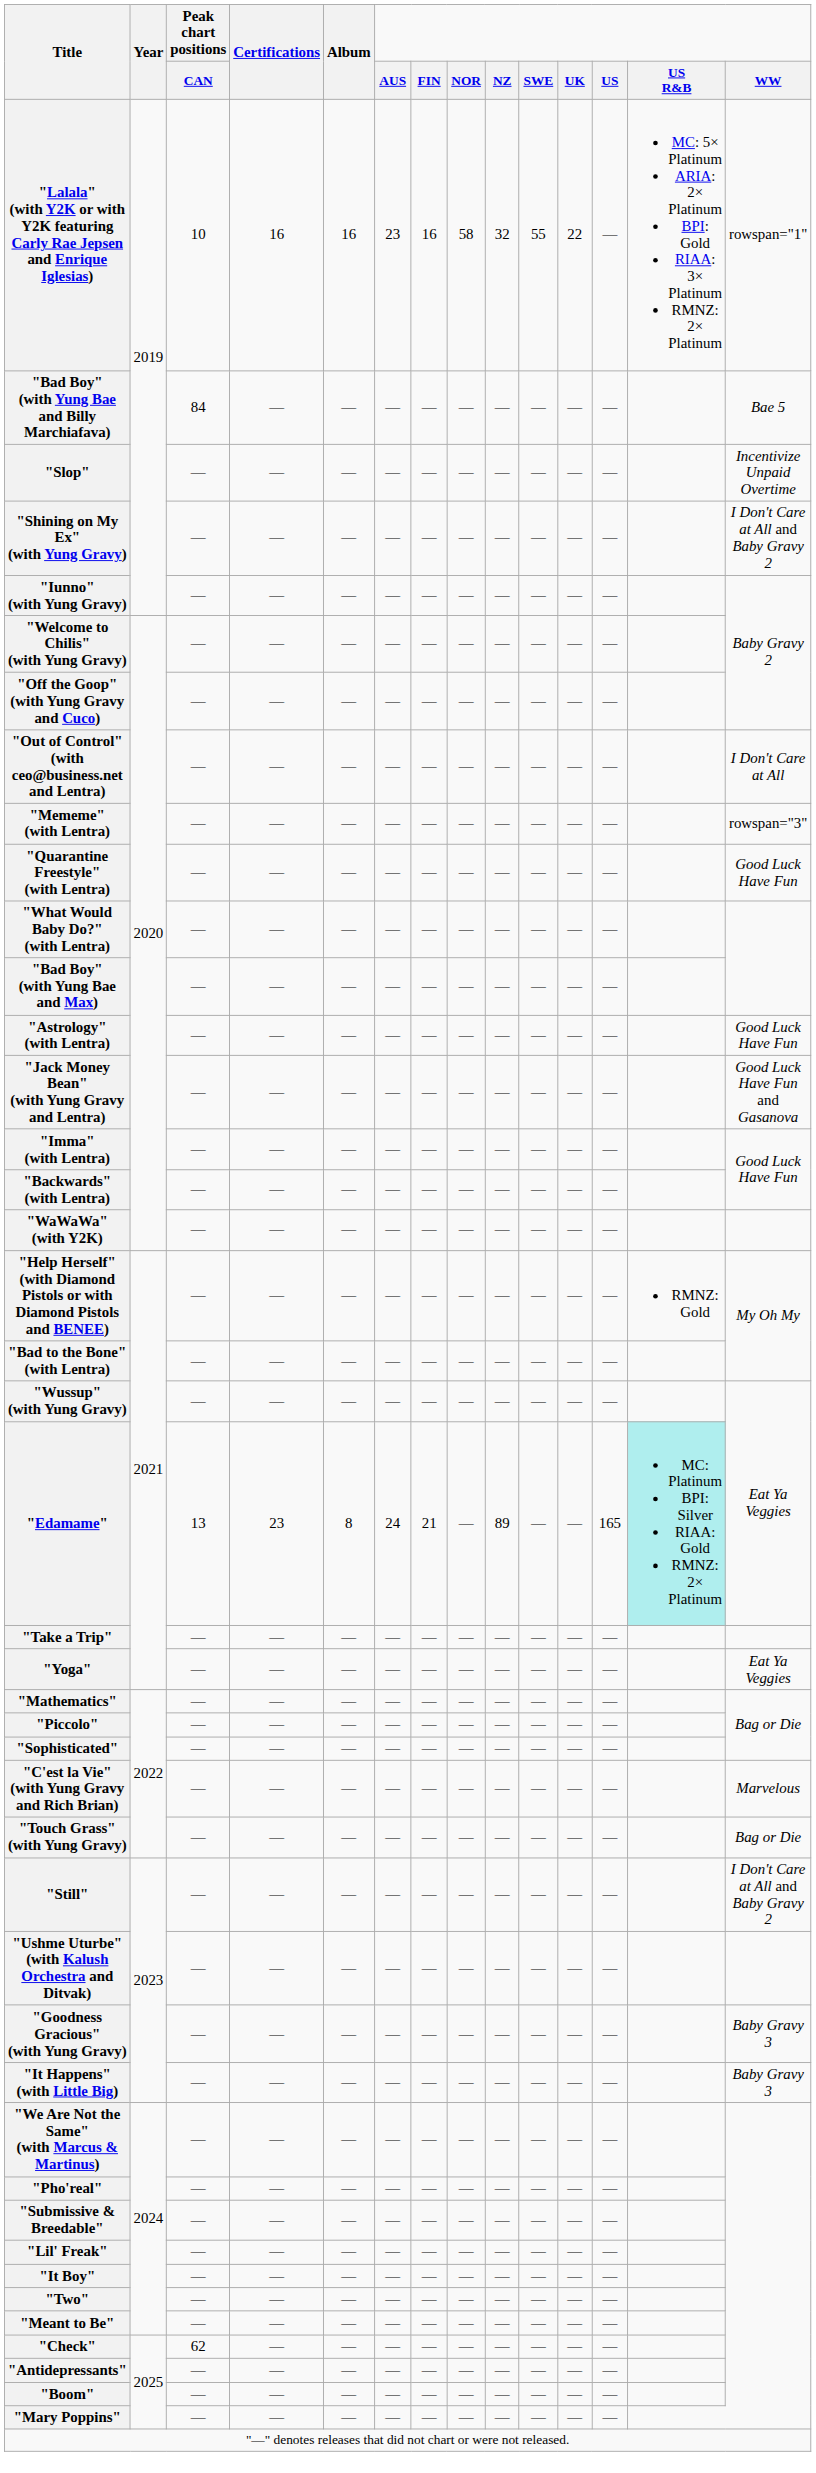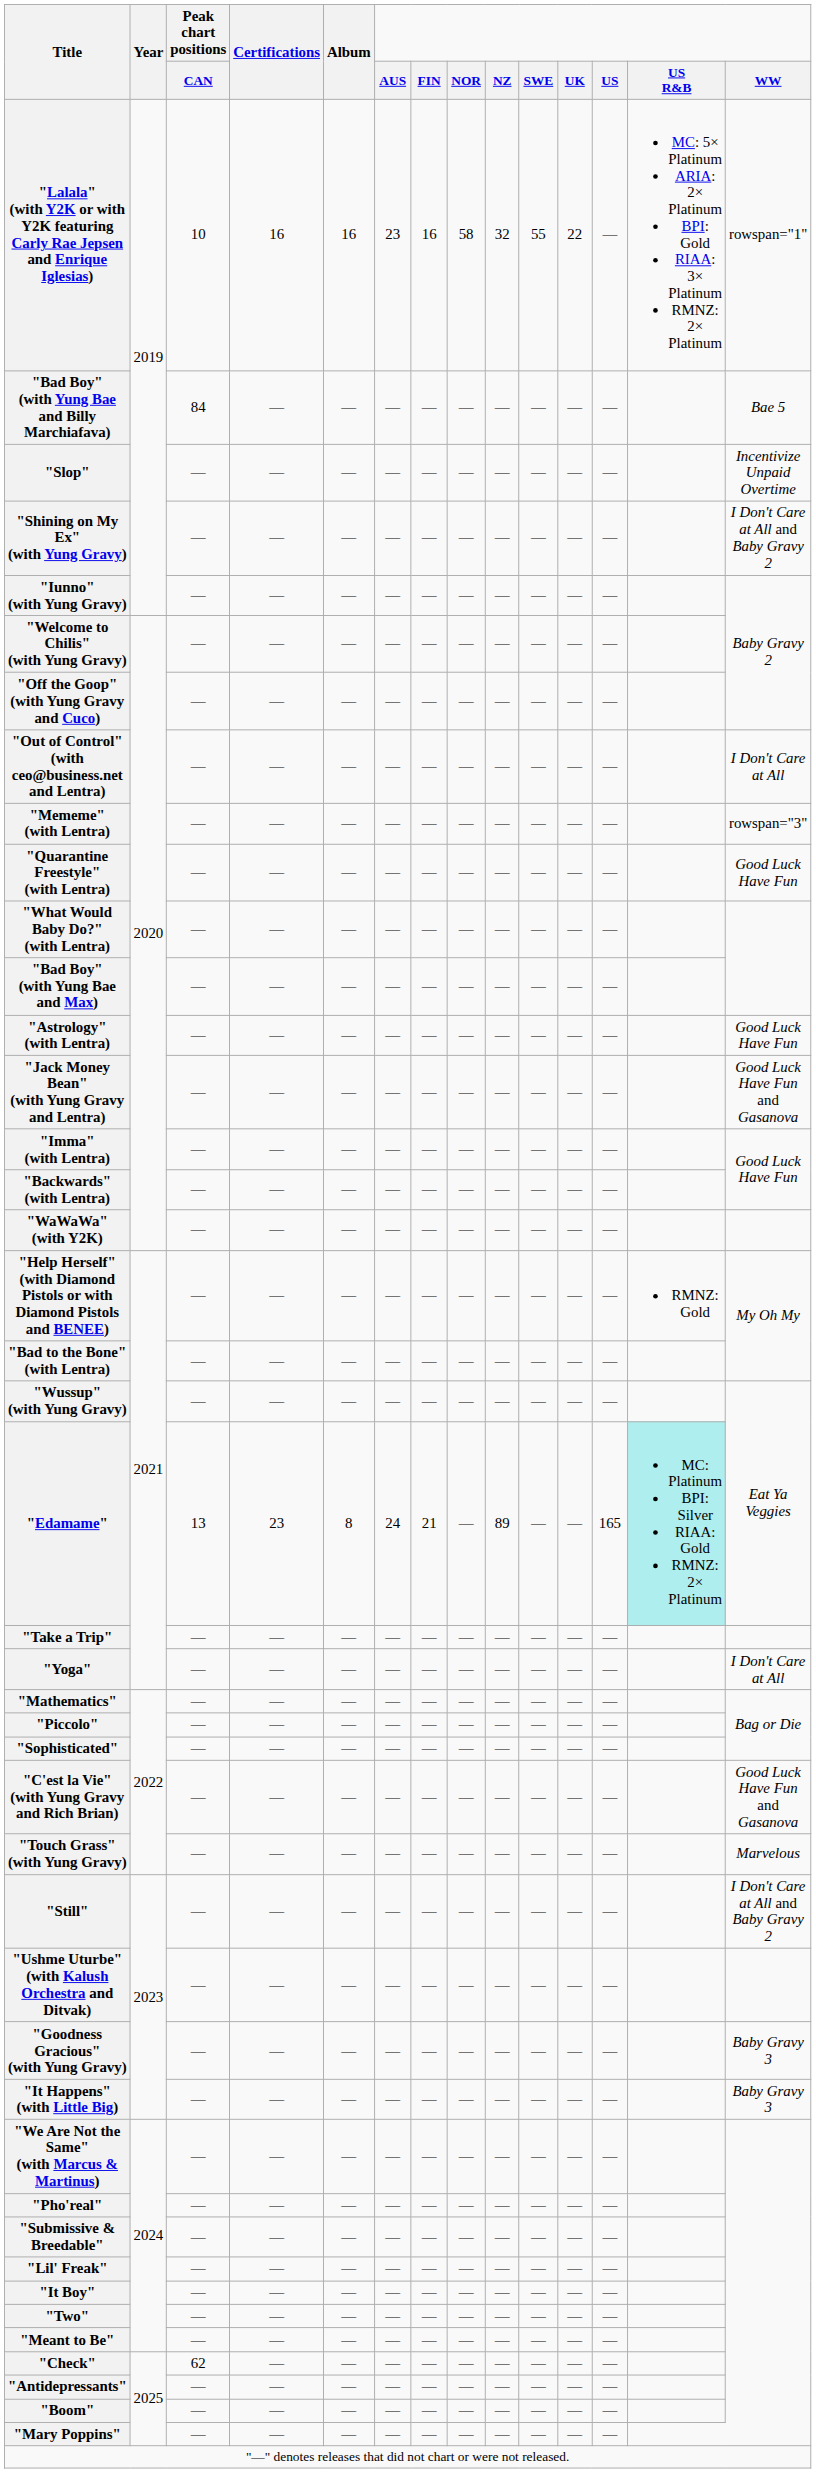(768, 1669) Eat Ya Veggies -> (768, 1669) I Don't Care at All
(768, 1788) Marvelous -> (768, 1797) Good Luck Have Fun and Gasanova
(768, 1837) Bag or Die -> (768, 1854) Marvelous
